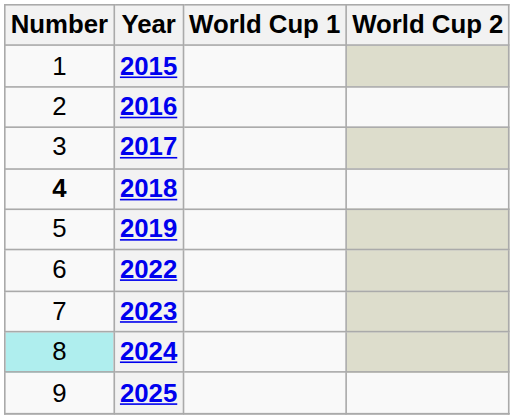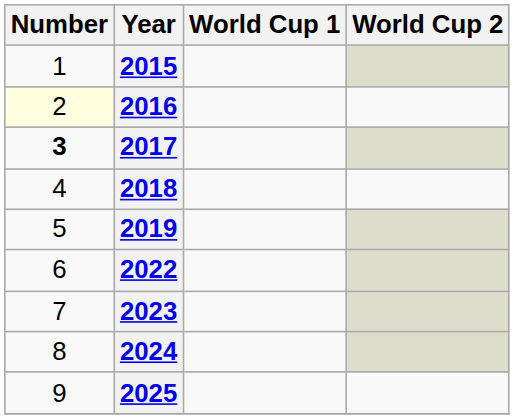(59, 106) no background -> (59, 106) lightyellow background
(59, 147) normal -> (59, 147) bold
(59, 188) bold -> (59, 188) normal
(59, 351) paleturquoise background -> (59, 351) no background
